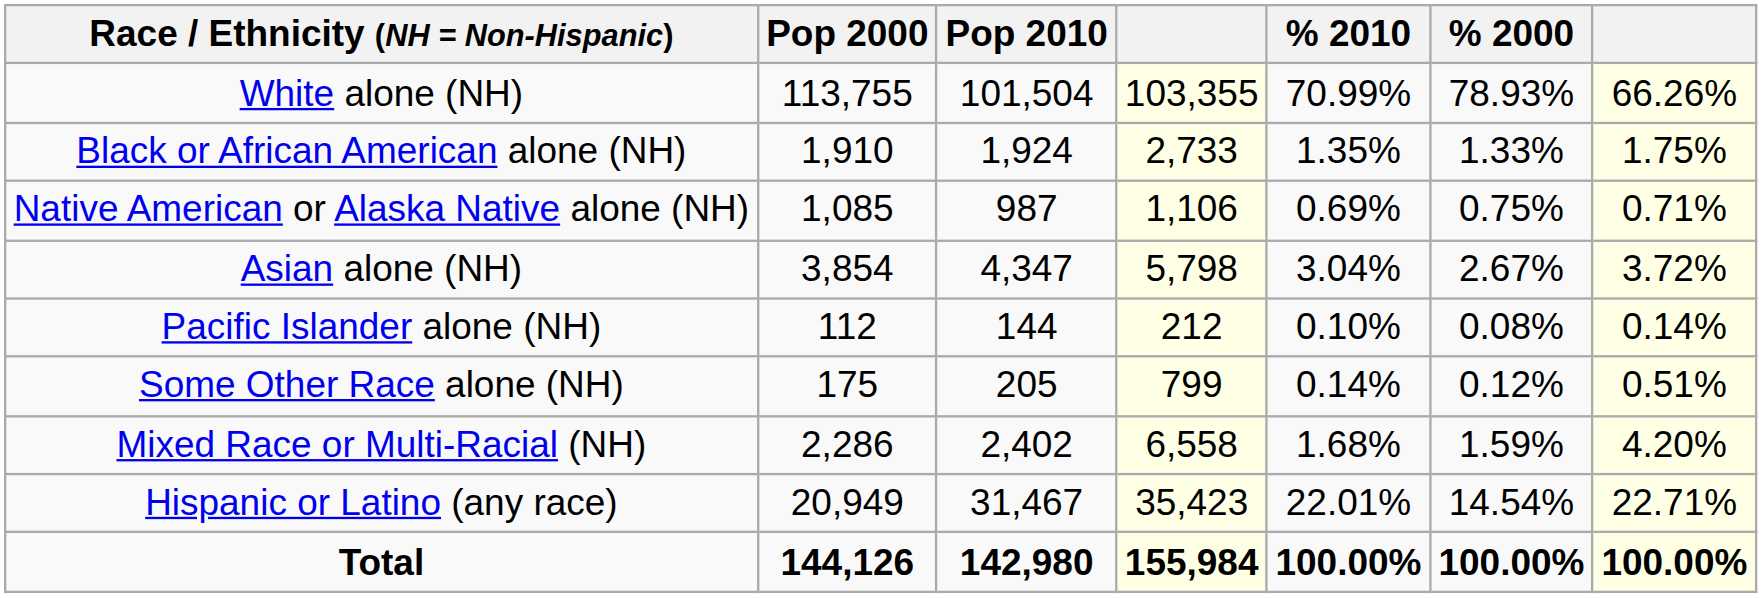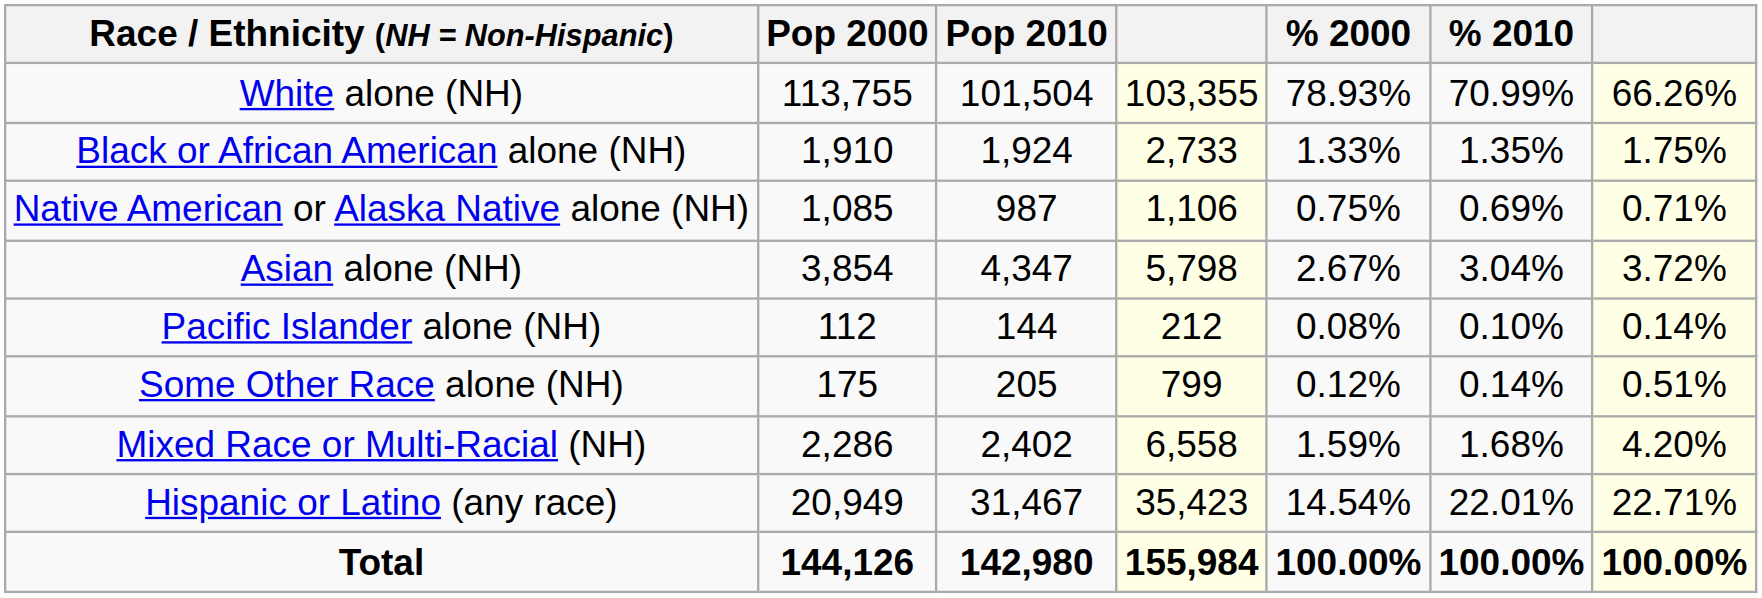columns swapped: (1511, 33) <-> (1348, 33)
